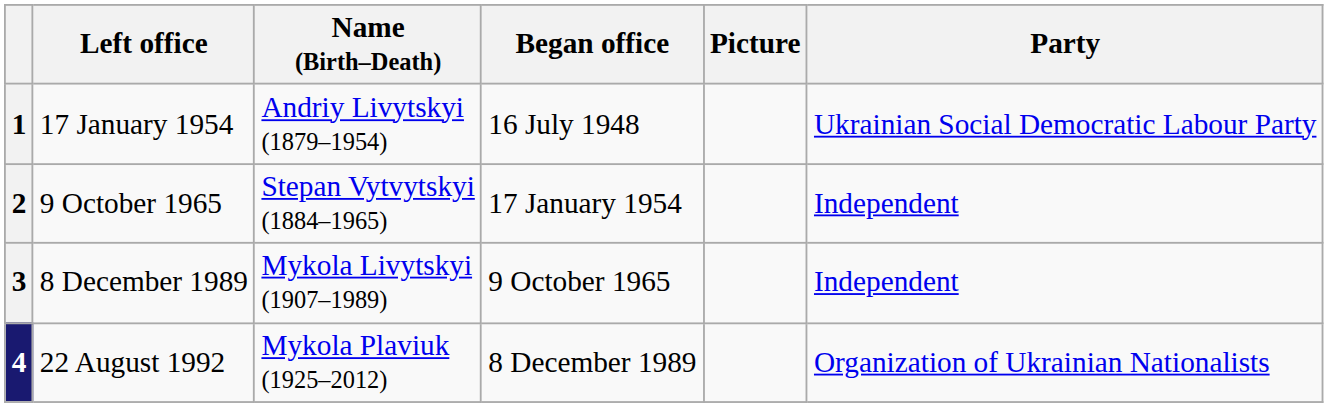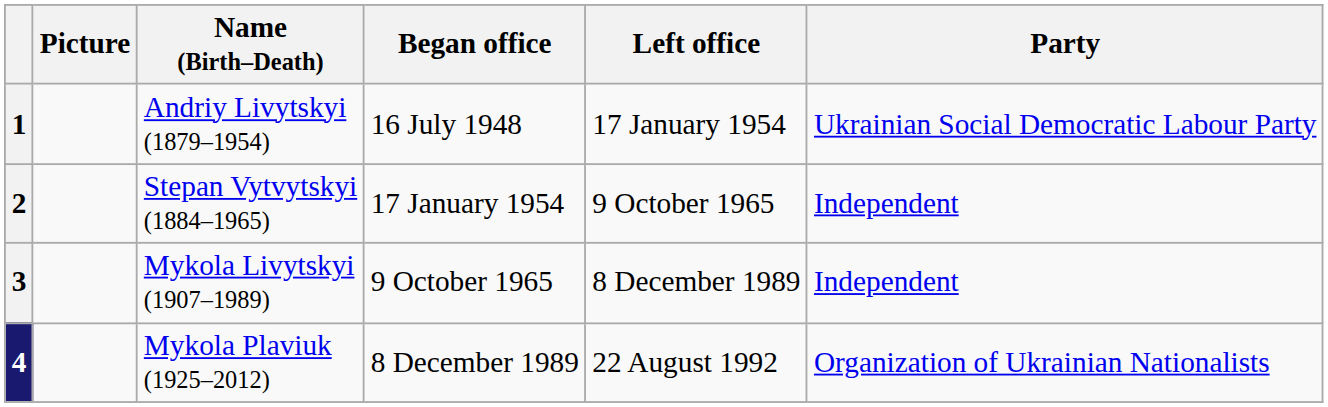columns swapped: (755, 44) <-> (144, 44)
